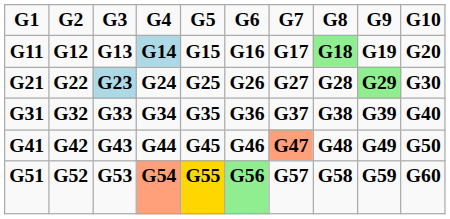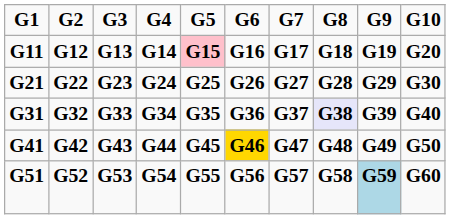(159, 51) lightblue background -> (159, 51) no background
(203, 51) no background -> (203, 51) pink background
(335, 51) lightgreen background -> (335, 51) no background
(115, 82) lightblue background -> (115, 82) no background
(379, 82) lightgreen background -> (379, 82) no background
(335, 113) no background -> (335, 113) lavender background
(247, 144) no background -> (247, 144) gold background
(291, 144) lightsalmon background -> (291, 144) no background
(159, 176) lightsalmon background -> (159, 176) no background
(203, 176) gold background -> (203, 176) no background
(247, 176) lightgreen background -> (247, 176) no background
(379, 176) no background -> (379, 176) lightblue background
